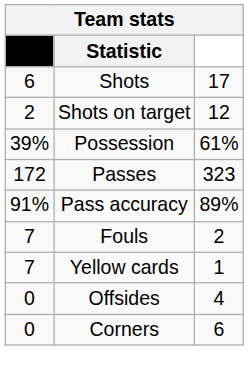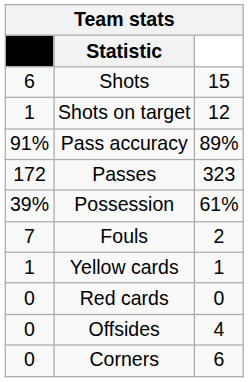(219, 81) 17 -> (219, 81) 15
(29, 112) 2 -> (29, 112) 1
rows swapped: (124, 143) <-> (124, 205)
(29, 267) 7 -> (29, 267) 1
+ row: (124, 298)
